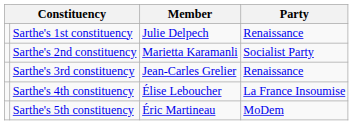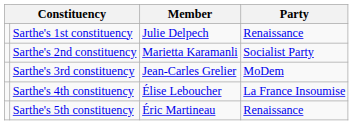(273, 71) Renaissance -> (264, 71) MoDem
(264, 110) MoDem -> (273, 110) Renaissance
